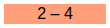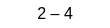(55, 14) lightsalmon background -> (55, 14) no background
